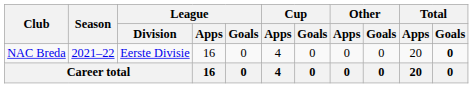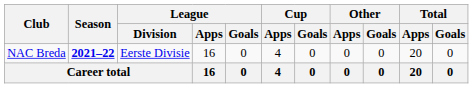(93, 53) normal -> (93, 53) bold
(450, 53) bold -> (450, 53) normal
